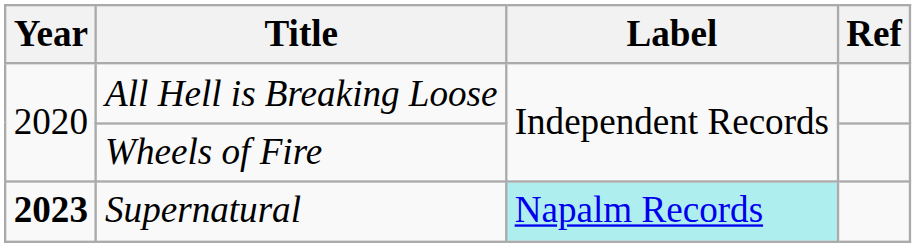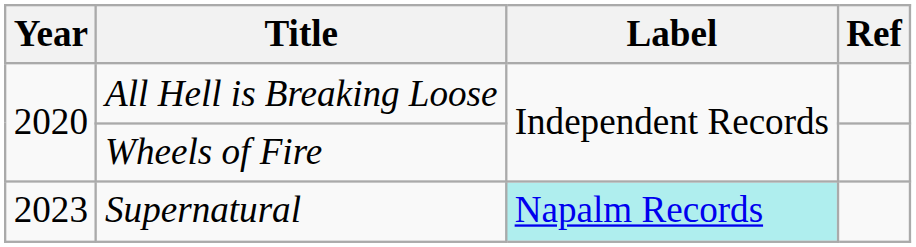(51, 210) bold -> (51, 210) normal
